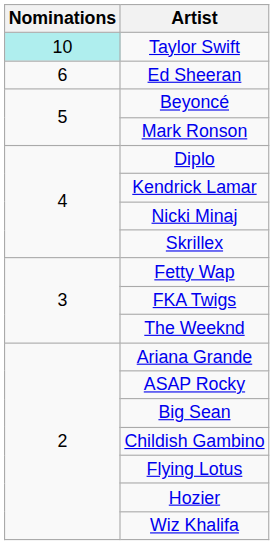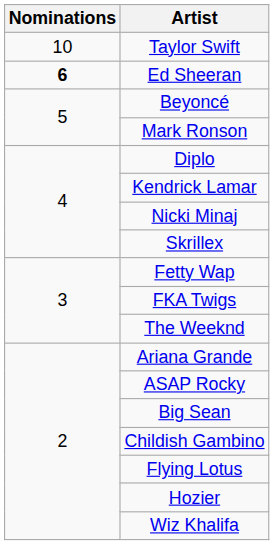(62, 46) paleturquoise background -> (62, 46) no background
(62, 74) normal -> (62, 74) bold
